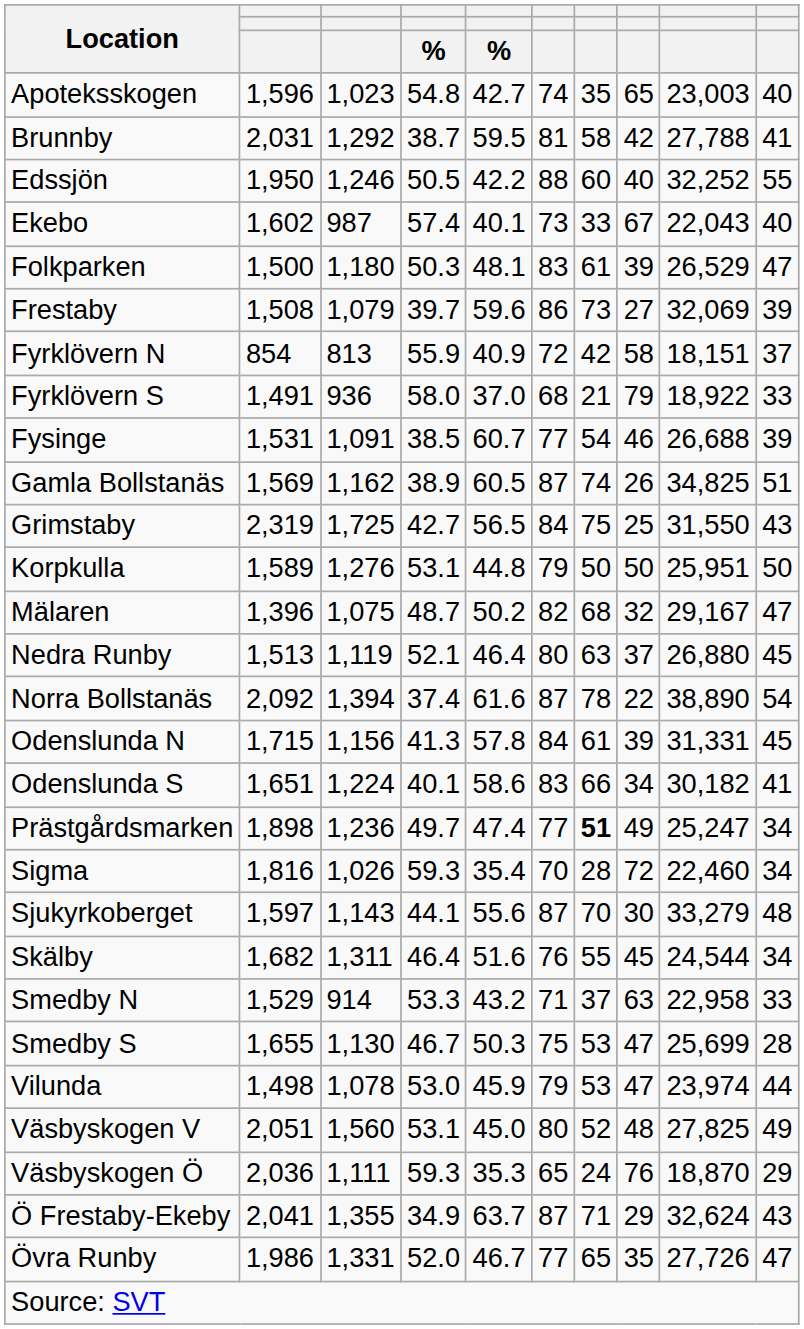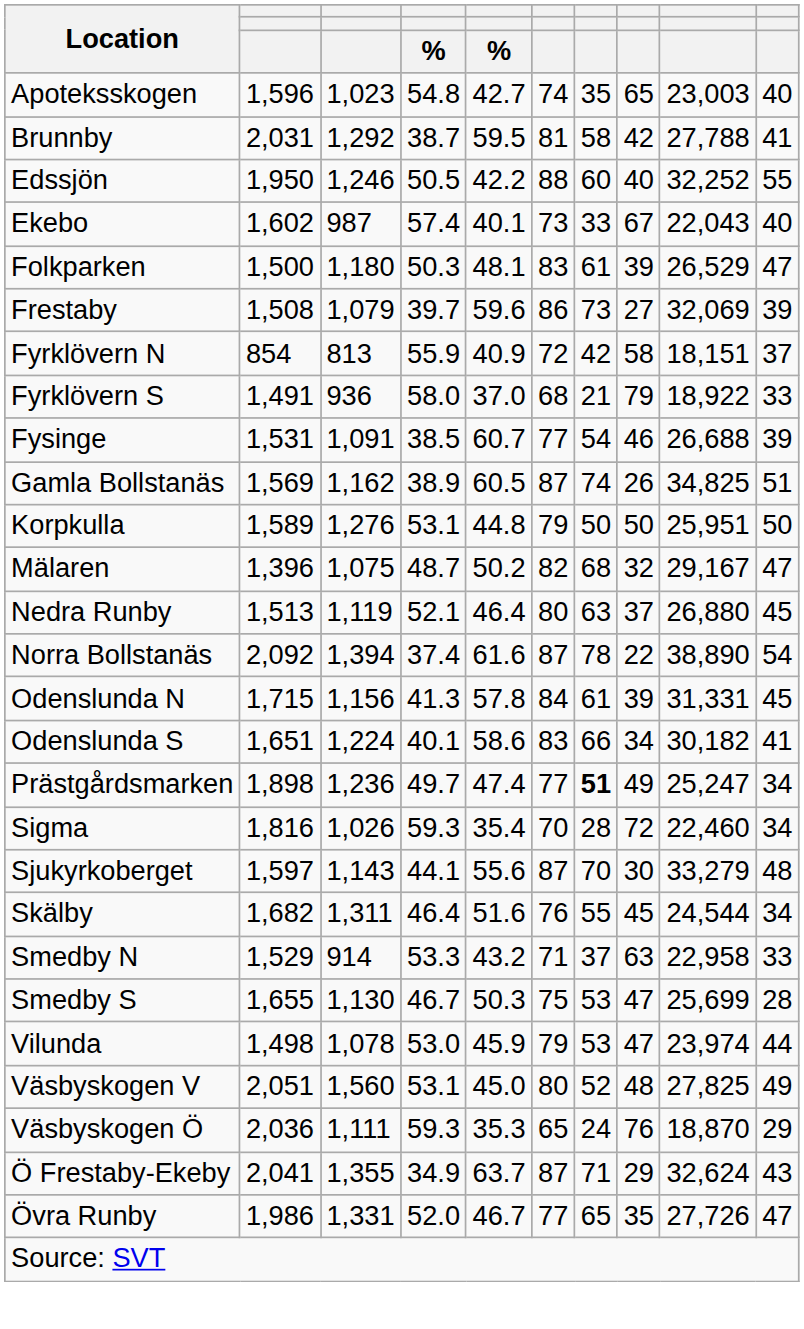- row: (73, 525)
